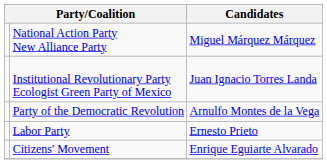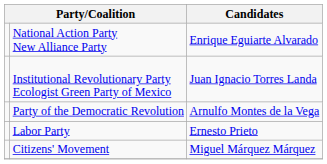(252, 39) Miguel Márquez Márquez -> (254, 39) Enrique Eguiarte Alvarado
(254, 149) Enrique Eguiarte Alvarado -> (252, 149) Miguel Márquez Márquez
